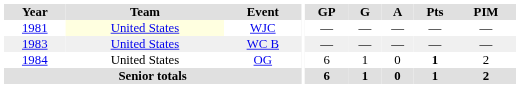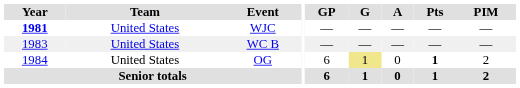(35, 28) normal -> (35, 28) bold
(145, 28) lightyellow background -> (145, 28) no background
(365, 60) no background -> (365, 60) khaki background
